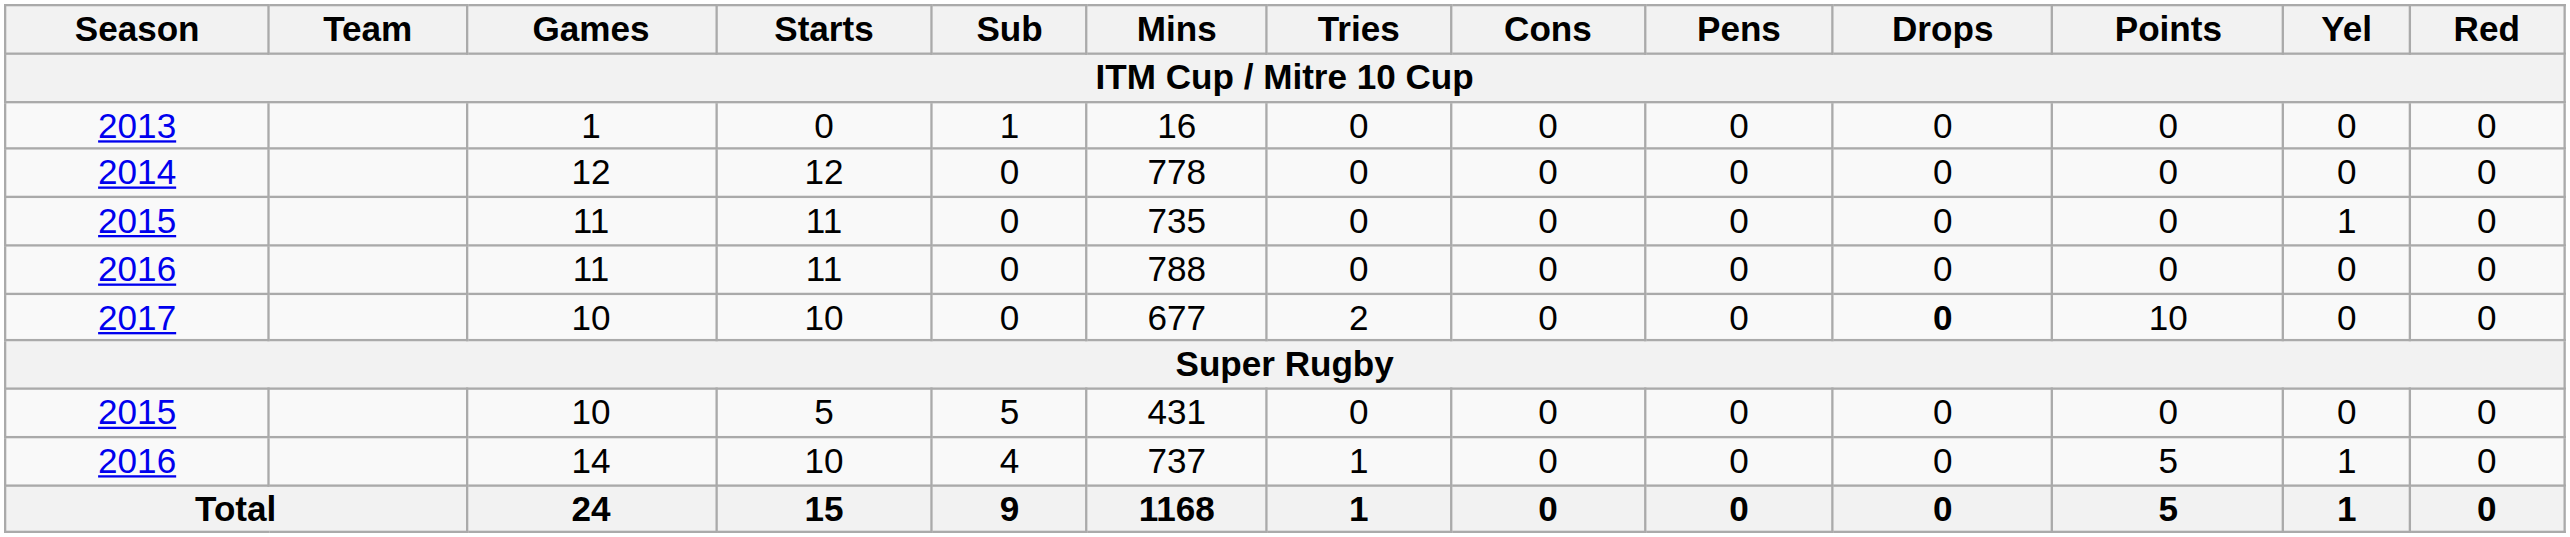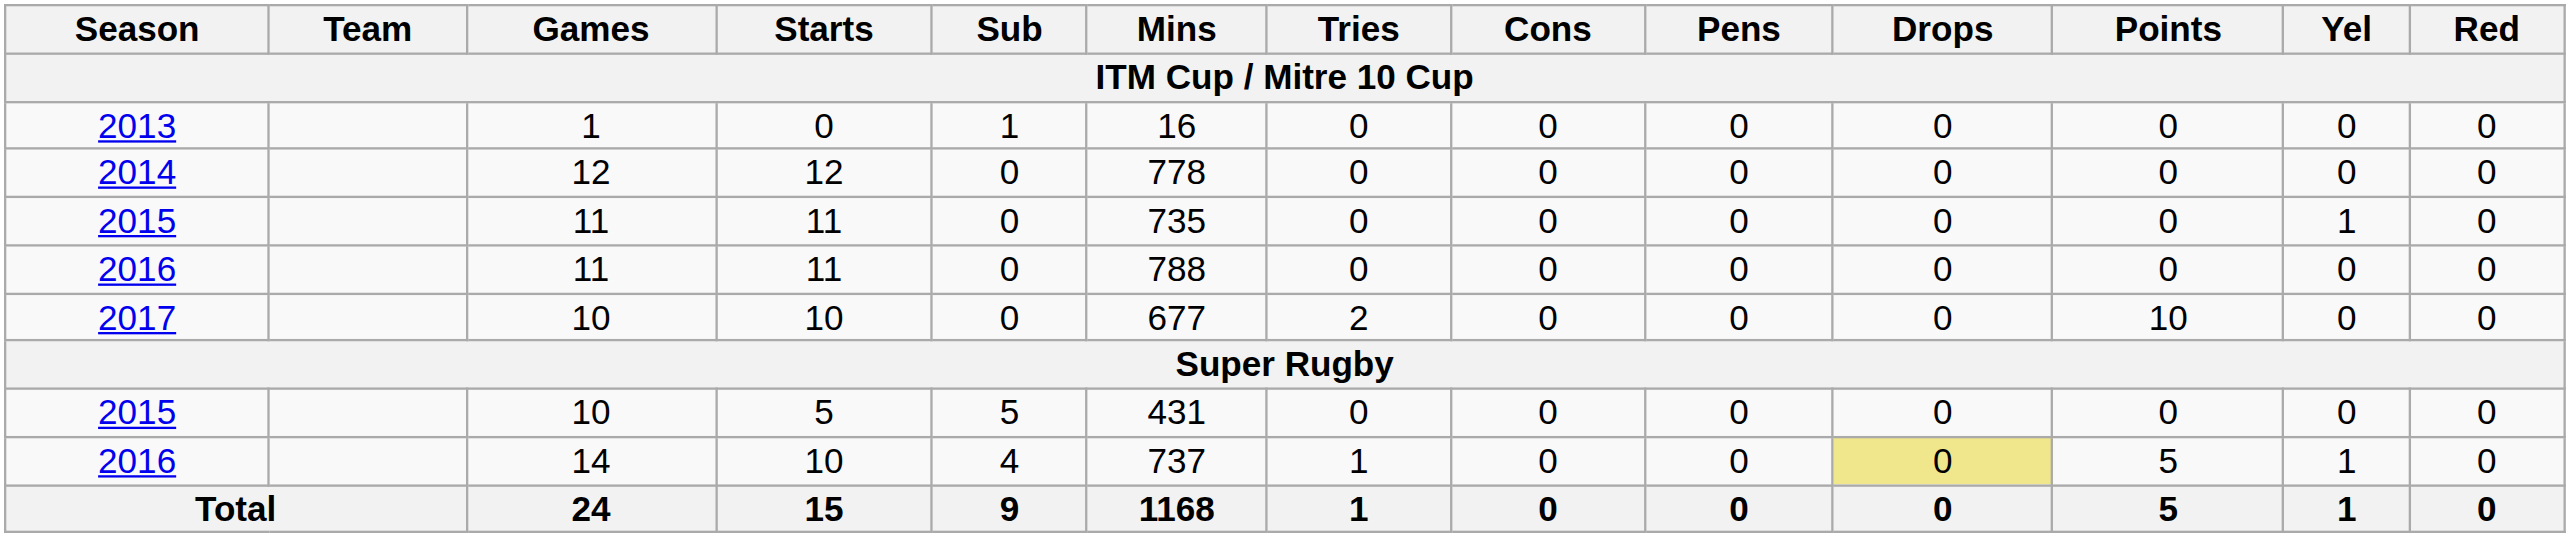(1943, 316) bold -> (1943, 316) normal
(1943, 460) no background -> (1943, 460) khaki background
